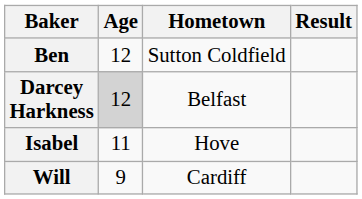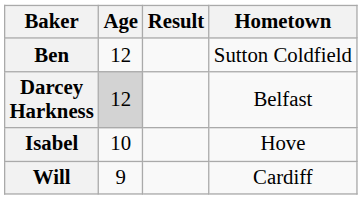columns swapped: (217, 21) <-> (324, 21)
(121, 144) 11 -> (121, 144) 10
